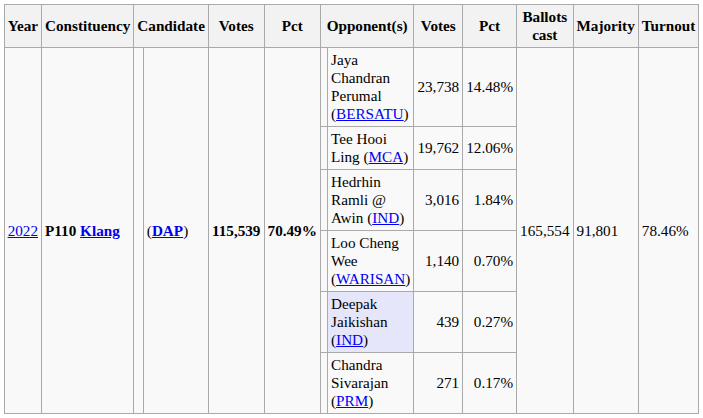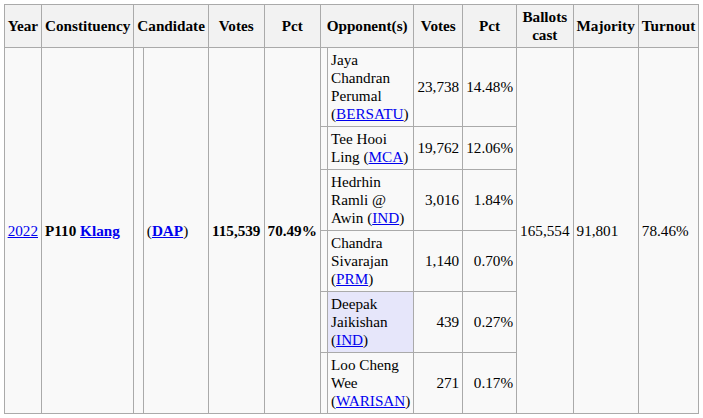(371, 261) Loo Cheng Wee (WARISAN) -> (360, 261) Chandra Sivarajan (PRM)
(360, 383) Chandra Sivarajan (PRM) -> (371, 383) Loo Cheng Wee (WARISAN)
